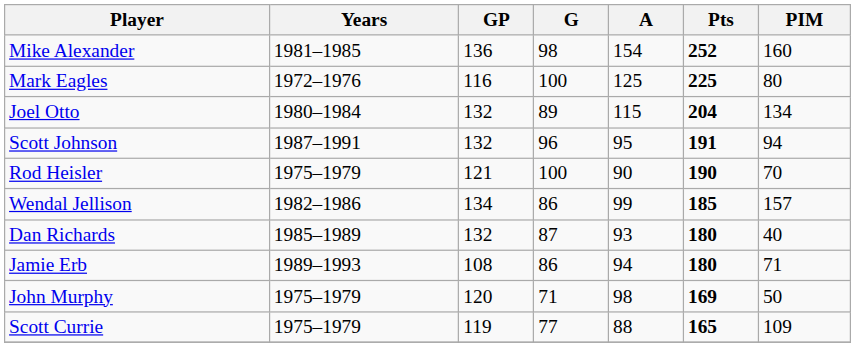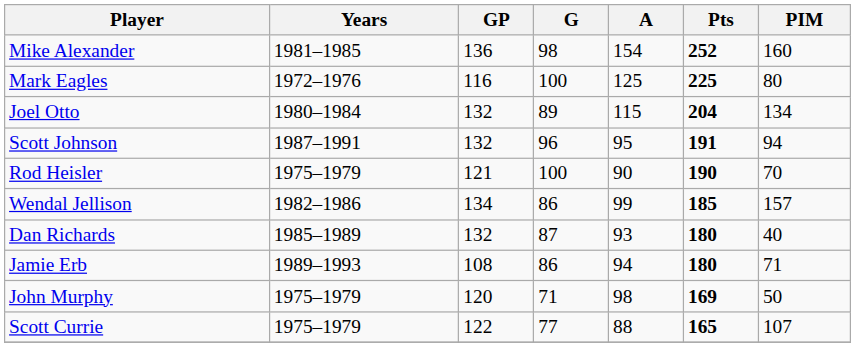(478, 326) 119 -> (478, 326) 122
(777, 326) 109 -> (777, 326) 107
